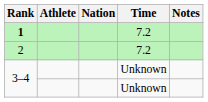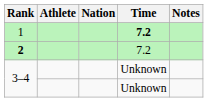(21, 32) bold -> (21, 32) normal
(144, 32) normal -> (144, 32) bold
(21, 50) normal -> (21, 50) bold
